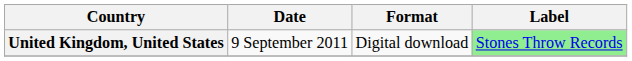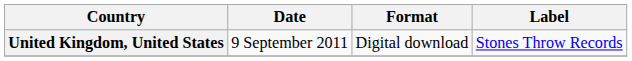(549, 42) lightgreen background -> (549, 42) no background
